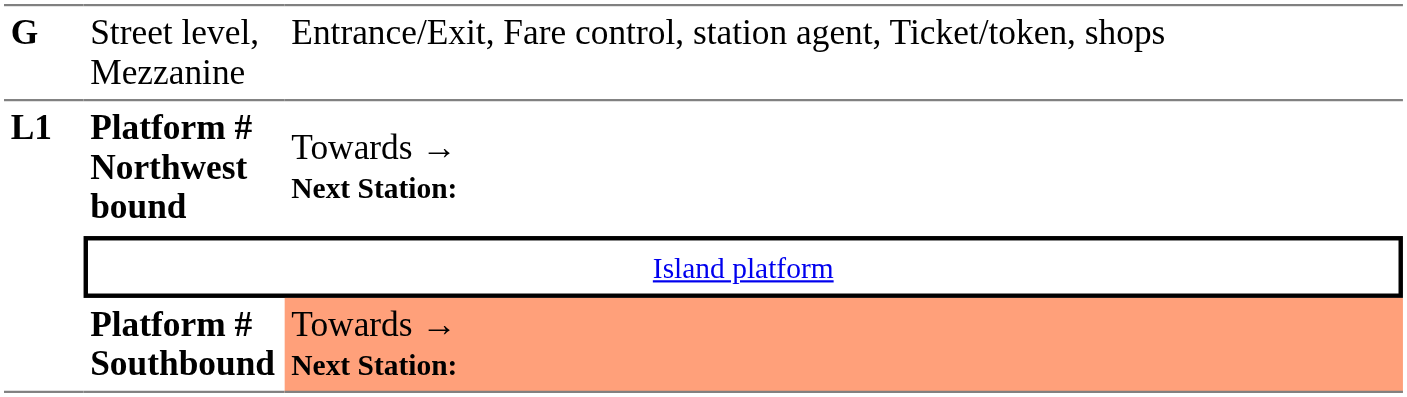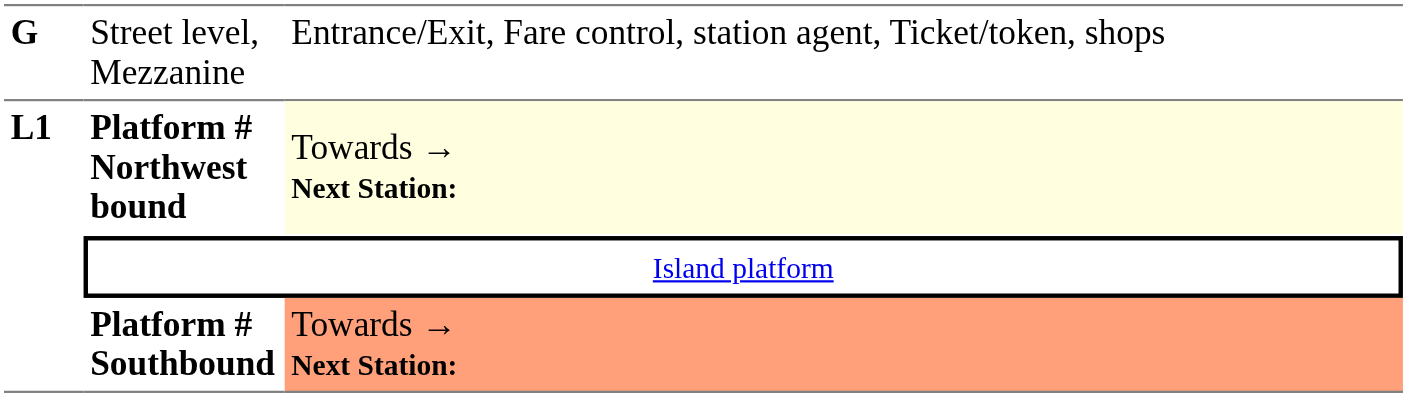(374, 166) no background -> (374, 166) lightyellow background
